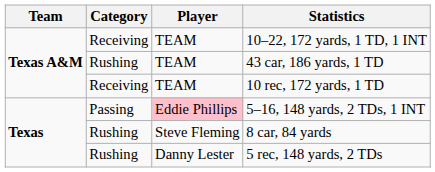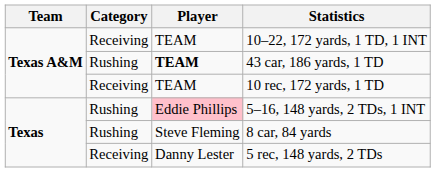(176, 62) normal -> (177, 62) bold
(112, 108) Passing -> (114, 108) Rushing
(114, 155) Rushing -> (119, 155) Receiving
